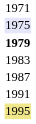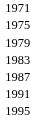(18, 25) lavender background -> (18, 25) no background
(18, 42) bold -> (18, 42) normal
(18, 111) khaki background -> (18, 111) no background
